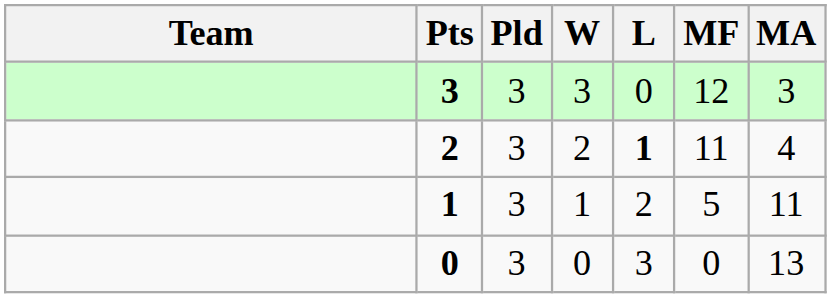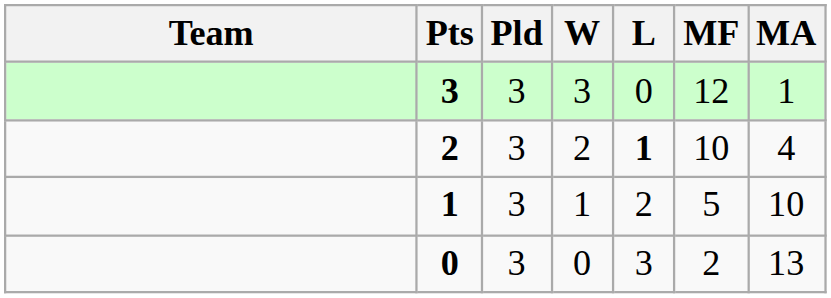(786, 90) 3 -> (786, 90) 1
(711, 147) 11 -> (711, 147) 10
(786, 205) 11 -> (786, 205) 10
(711, 262) 0 -> (711, 262) 2
